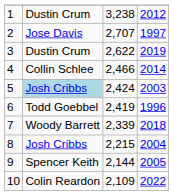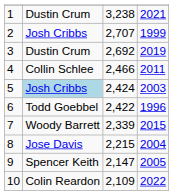(153, 14) 2012 -> (153, 14) 2021
(54, 32) Jose Davis -> (56, 32) Josh Cribbs
(153, 32) 1997 -> (153, 32) 1999
(120, 51) 2,622 -> (120, 51) 2,692
(153, 70) 2014 -> (153, 70) 2011
(120, 107) 2,419 -> (120, 107) 2,422
(153, 125) 2018 -> (153, 125) 2015
(56, 144) Josh Cribbs -> (54, 144) Jose Davis
(120, 162) 2,144 -> (120, 162) 2,147
